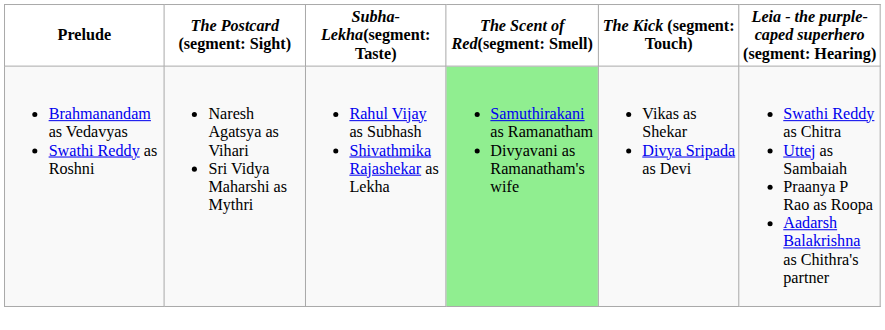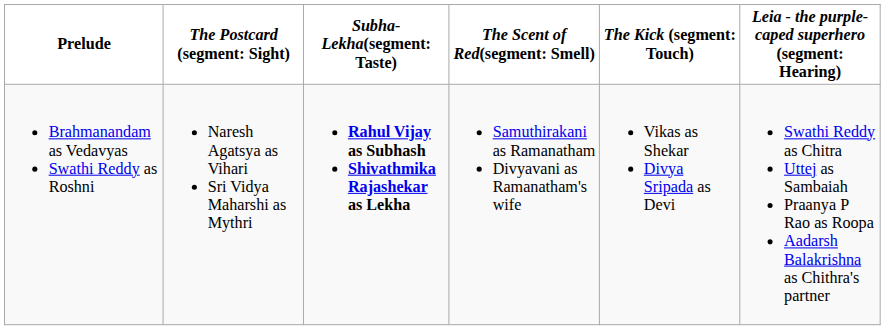(376, 150) normal -> (376, 168) bold
(522, 150) lightgreen background -> (524, 168) no background
